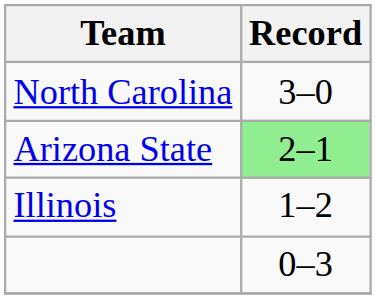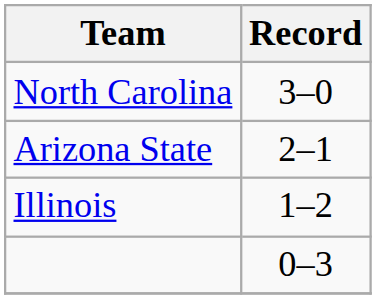(306, 148) lightgreen background -> (306, 148) no background
